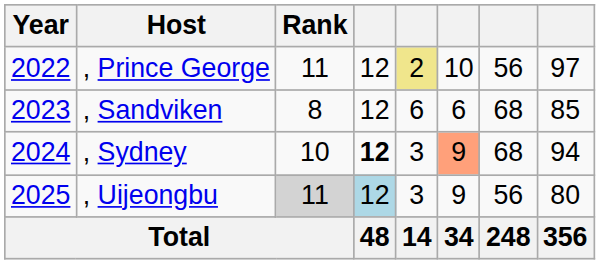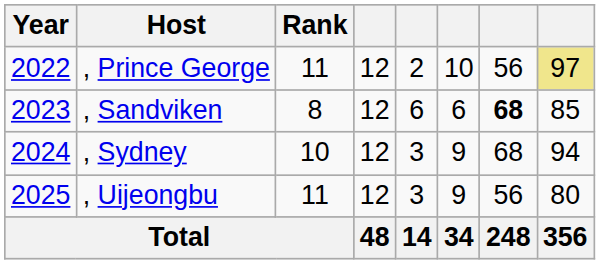(417, 68) khaki background -> (417, 68) no background
(565, 68) no background -> (565, 68) khaki background
(508, 110) normal -> (508, 110) bold
(375, 152) bold -> (375, 152) normal
(459, 152) lightsalmon background -> (459, 152) no background
(315, 195) lightgrey background -> (315, 195) no background
(375, 195) lightblue background -> (375, 195) no background
